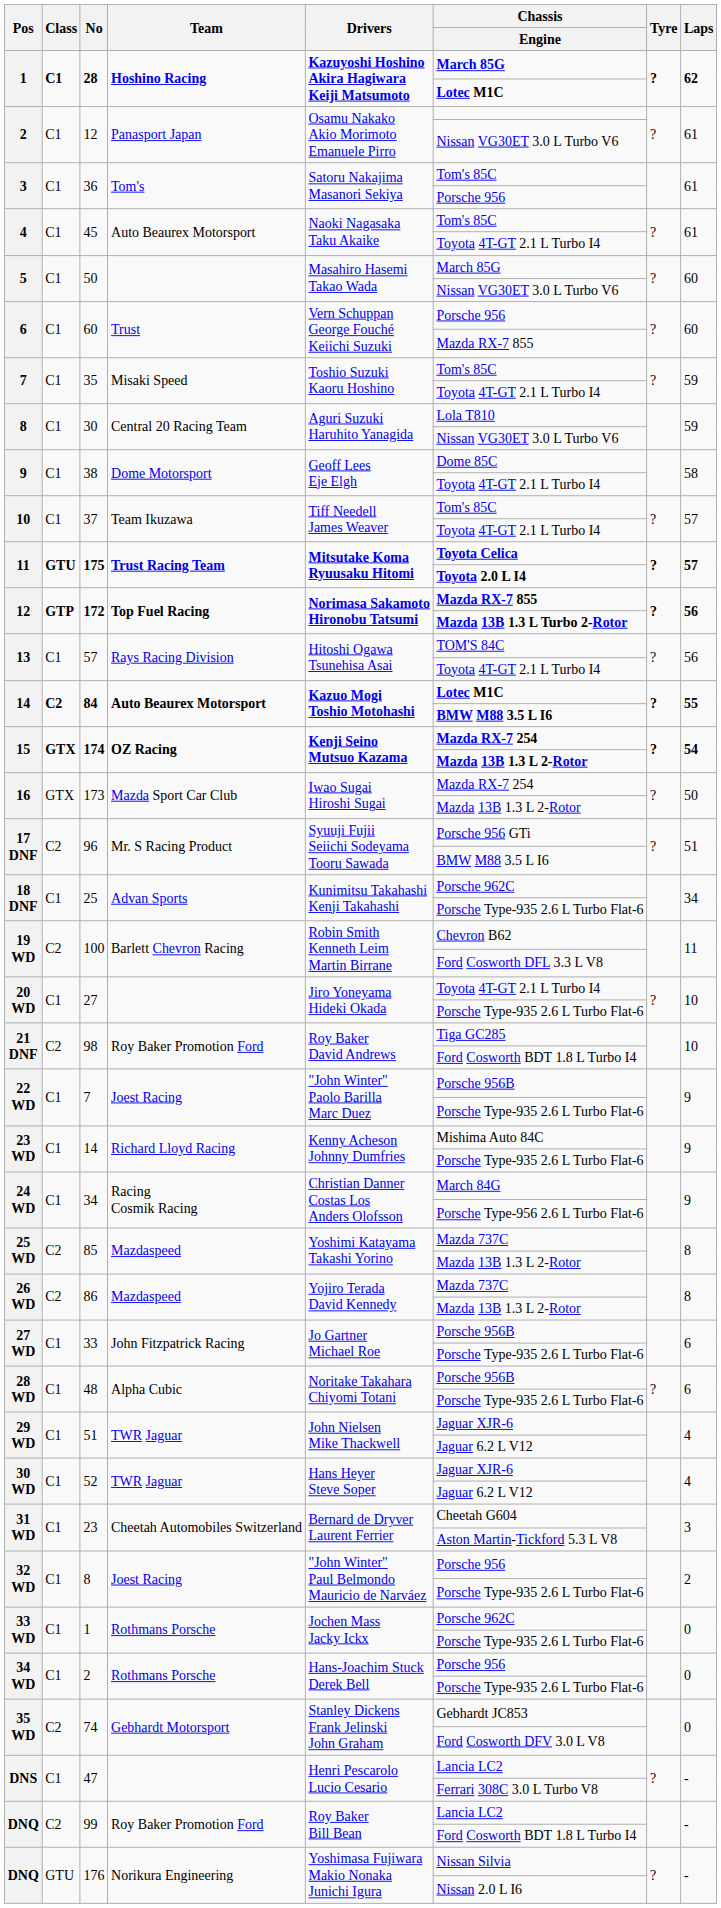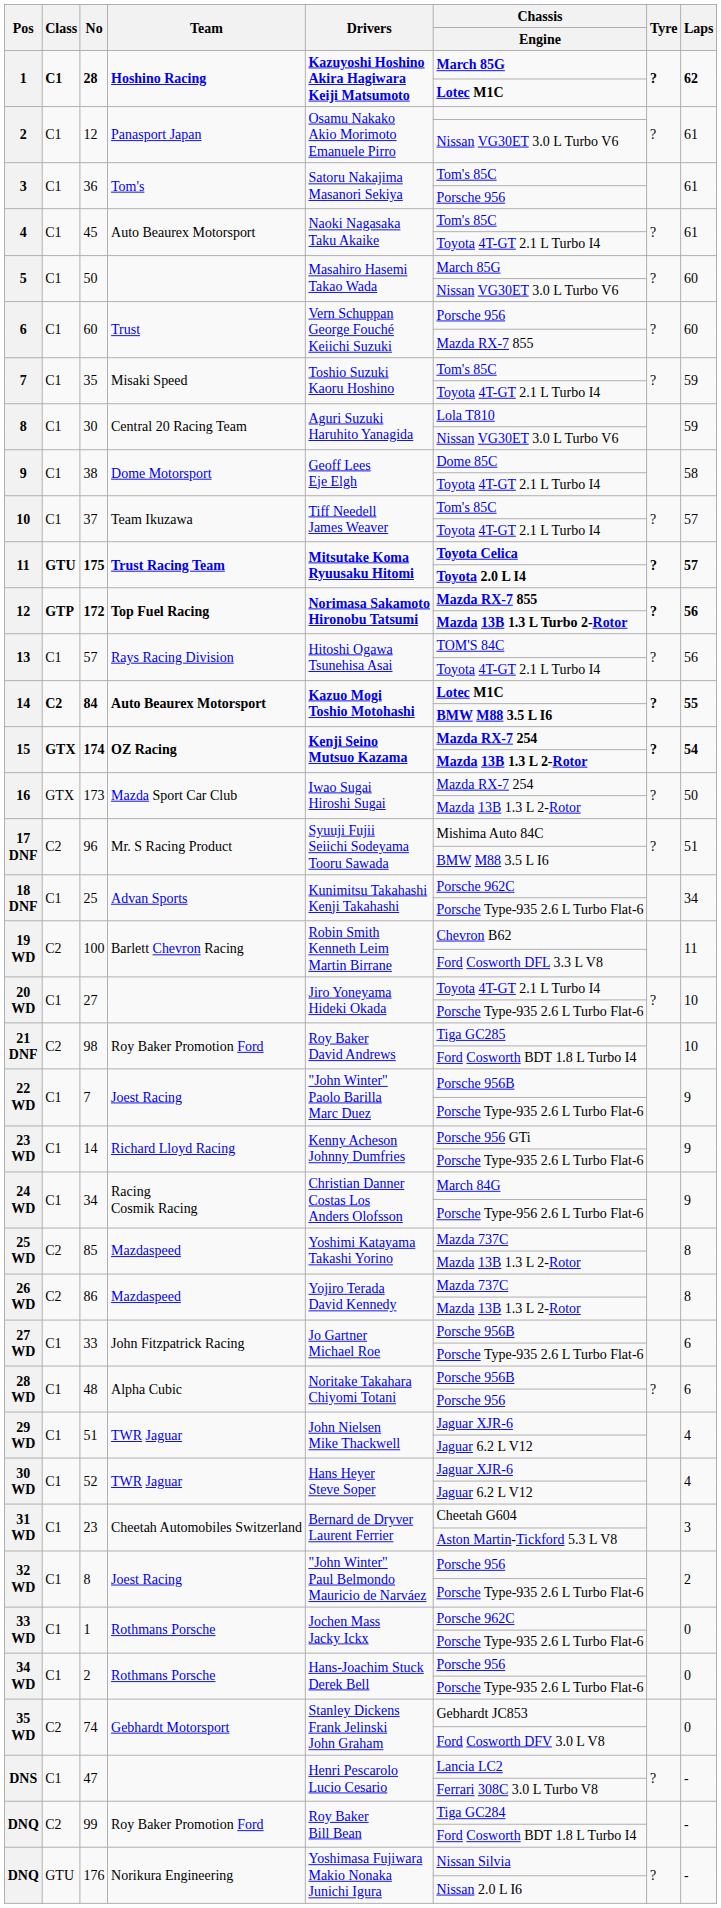(484, 832) Porsche 956 GTi -> (490, 832) Mishima Auto 84C
(490, 1137) Mishima Auto 84C -> (484, 1137) Porsche 956 GTi
(540, 1400) Porsche Type-935 2.6 L Turbo Flat-6 -> (471, 1400) Porsche 956
(470, 1813) Lancia LC2 -> (471, 1813) Tiga GC284
